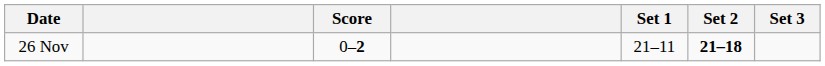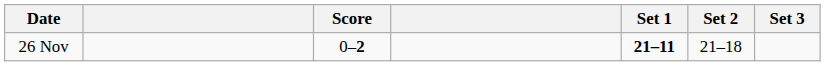(654, 46) normal -> (654, 46) bold
(721, 46) bold -> (721, 46) normal
